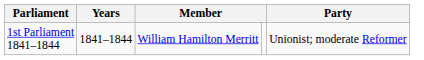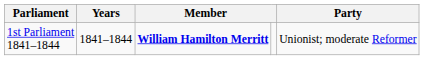(198, 38) normal -> (203, 38) bold
